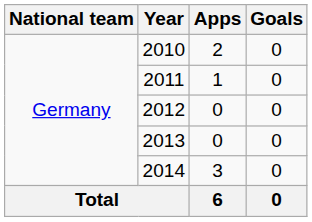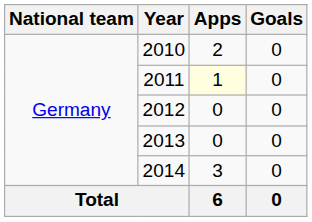(218, 79) no background -> (218, 79) lightyellow background
